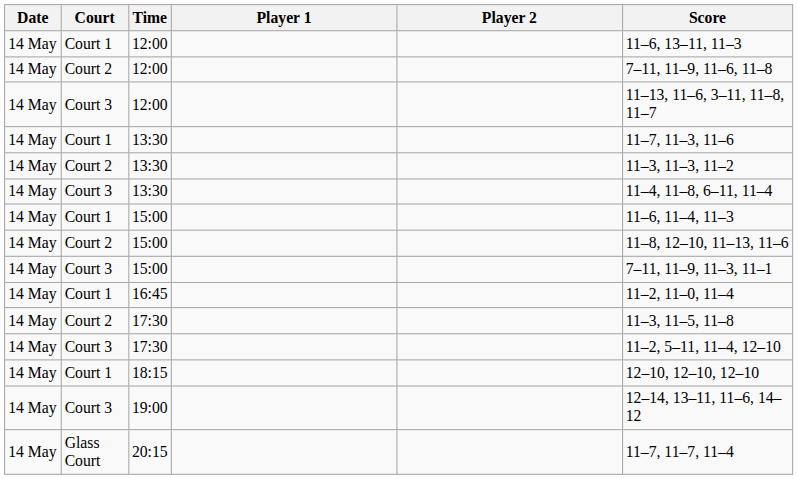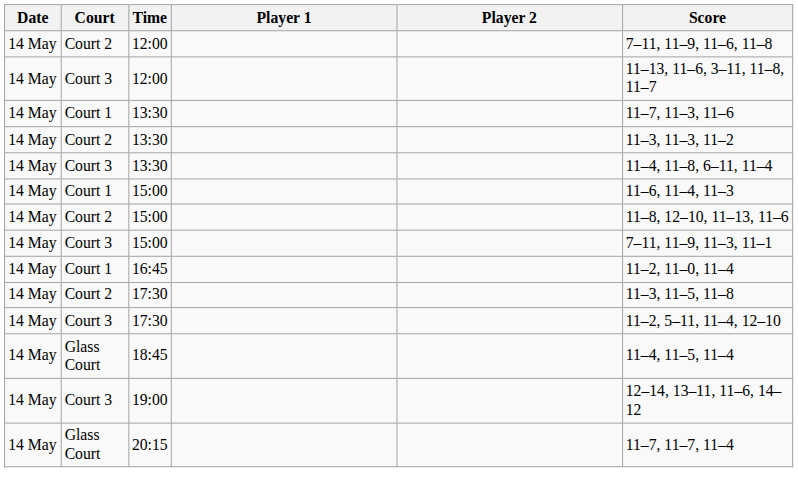- row: (88, 43)
- row: (88, 372)
+ row: (82, 356)
